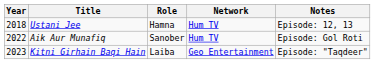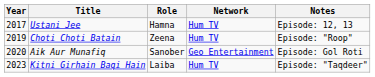(16, 25) 2018 -> (16, 25) 2017
+ row: (75, 38)
(16, 38) 2022 -> (16, 52) 2020
(204, 38) Hum TV -> (231, 52) Geo Entertainment
(231, 52) Geo Entertainment -> (204, 65) Hum TV
